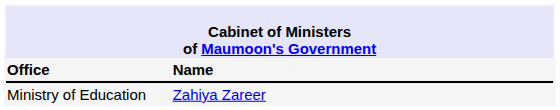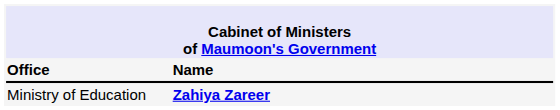(219, 94) normal -> (221, 94) bold
